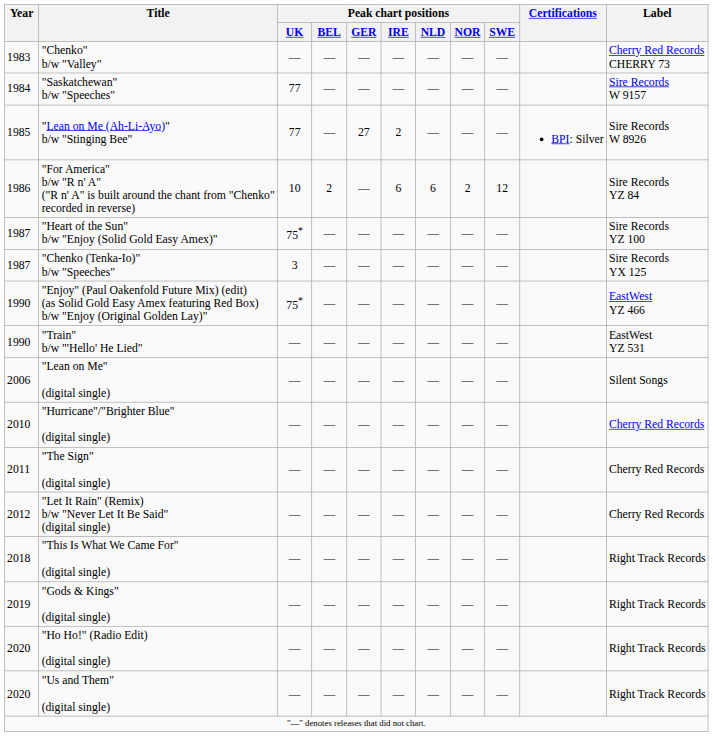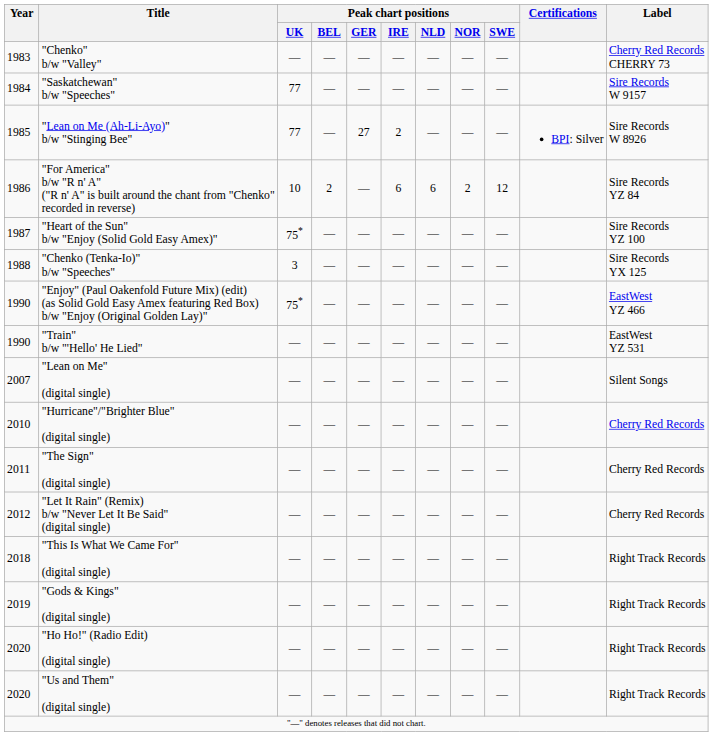(19, 265) 1987 -> (19, 265) 1988
(19, 380) 2006 -> (19, 380) 2007
